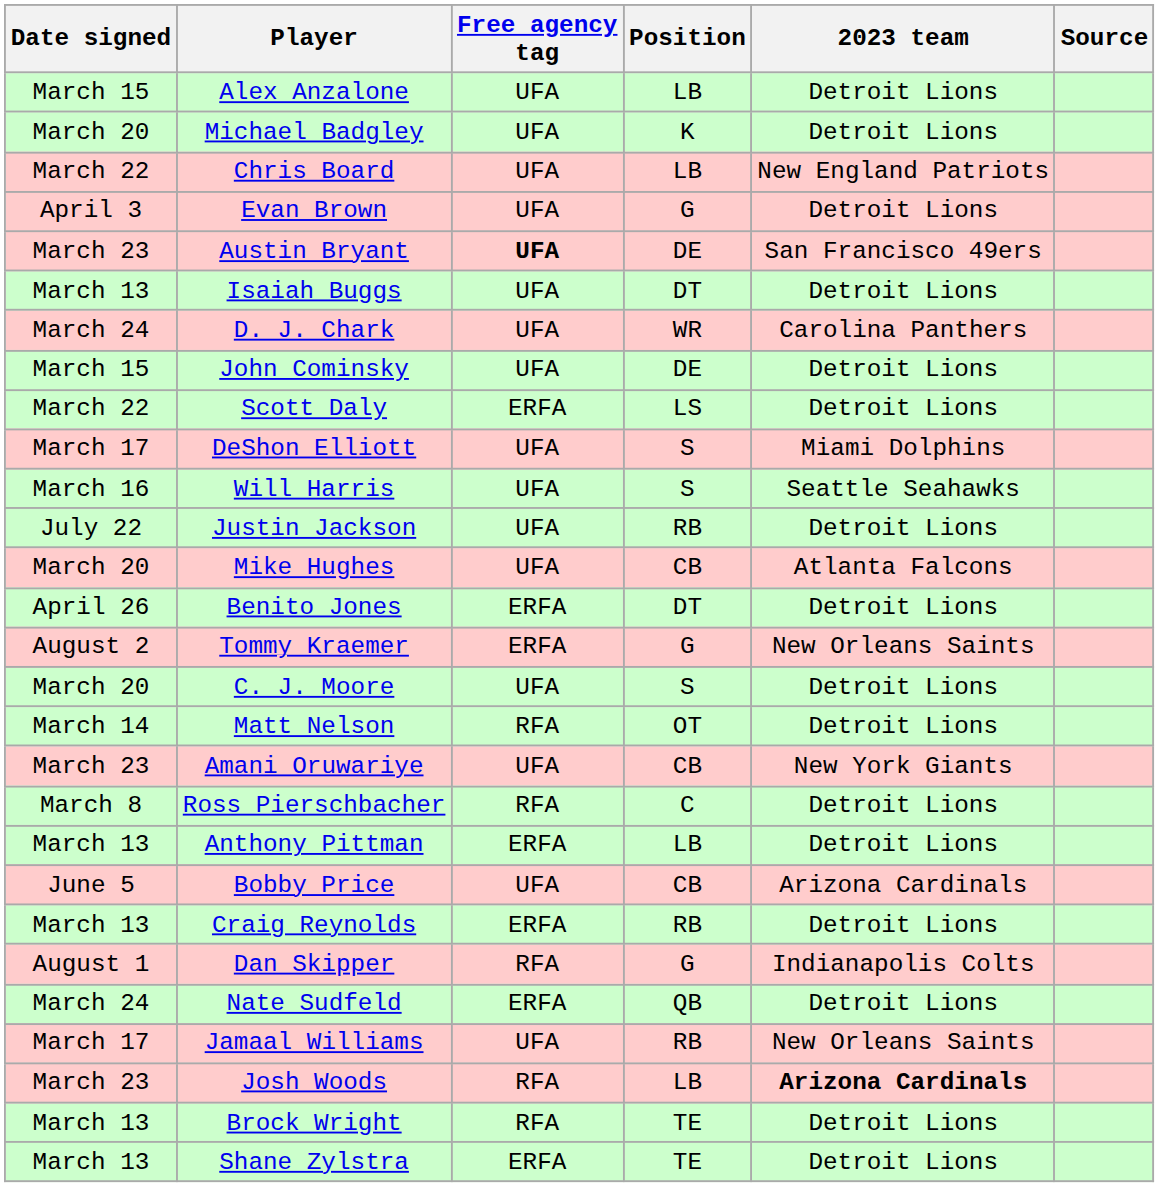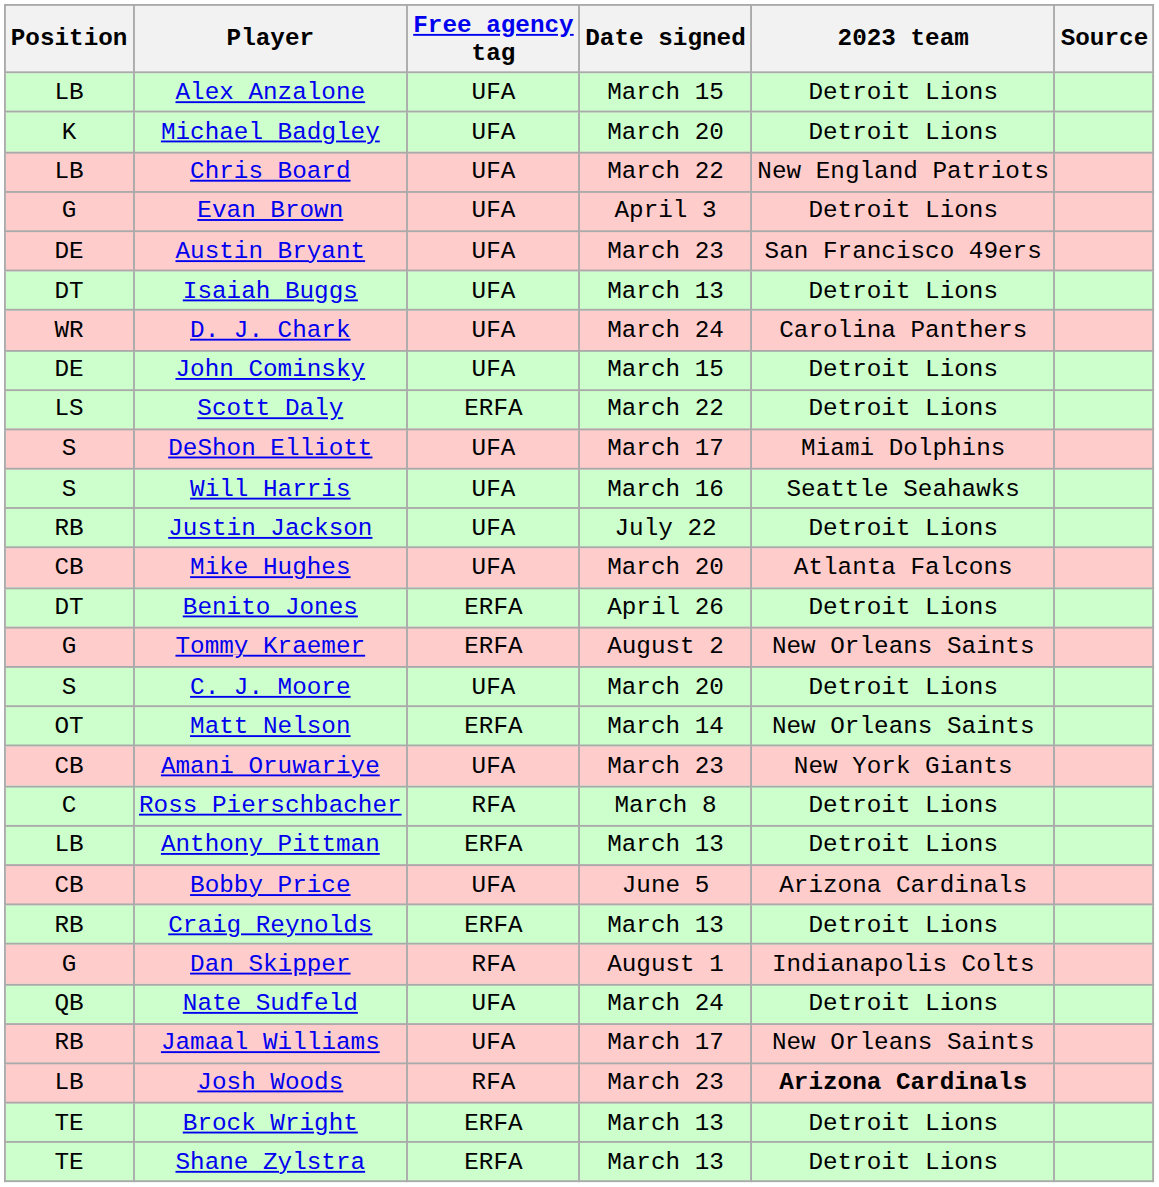columns swapped: (687, 39) <-> (91, 39)
(537, 251) bold -> (493, 251) normal
(537, 726) RFA -> (493, 726) ERFA
(903, 726) Detroit Lions -> (903, 726) New Orleans Saints
(537, 1004) ERFA -> (493, 1004) UFA
(537, 1123) RFA -> (493, 1123) ERFA
